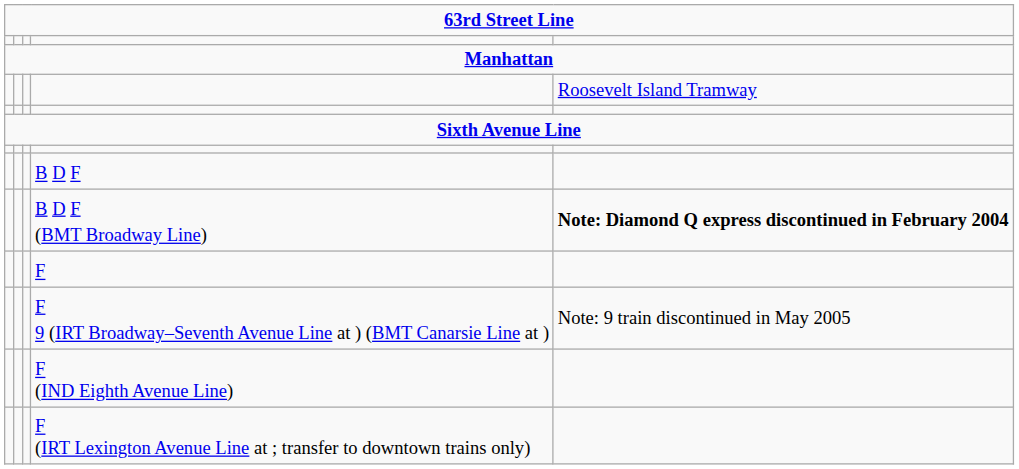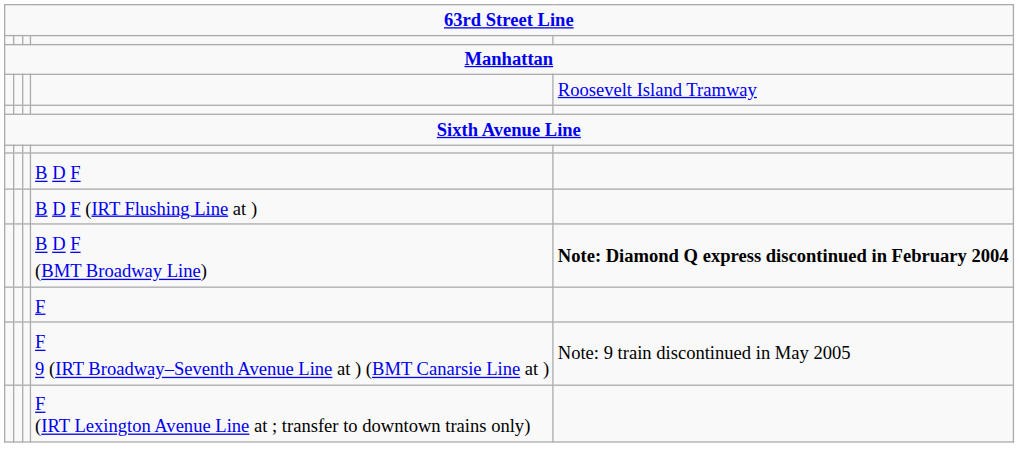+ row: (9, 207)
- row: (9, 378)
